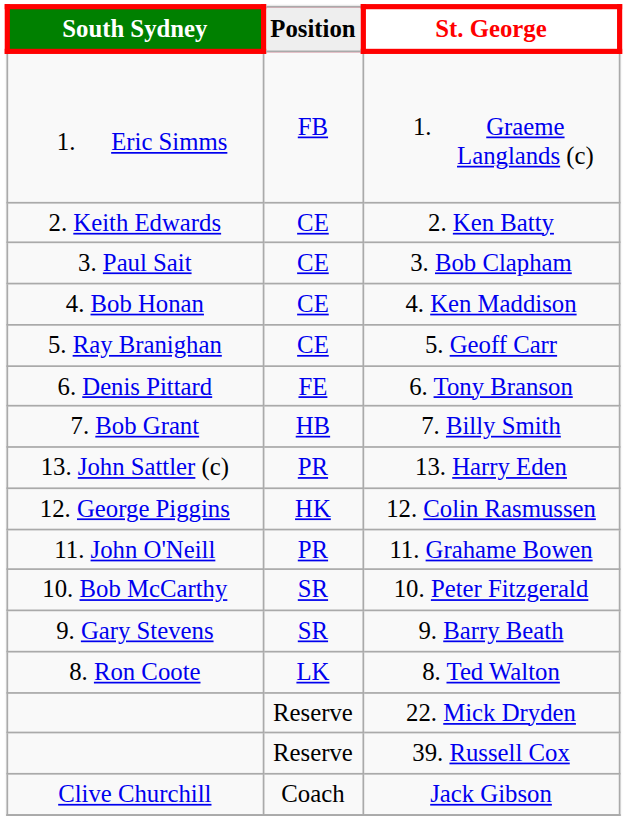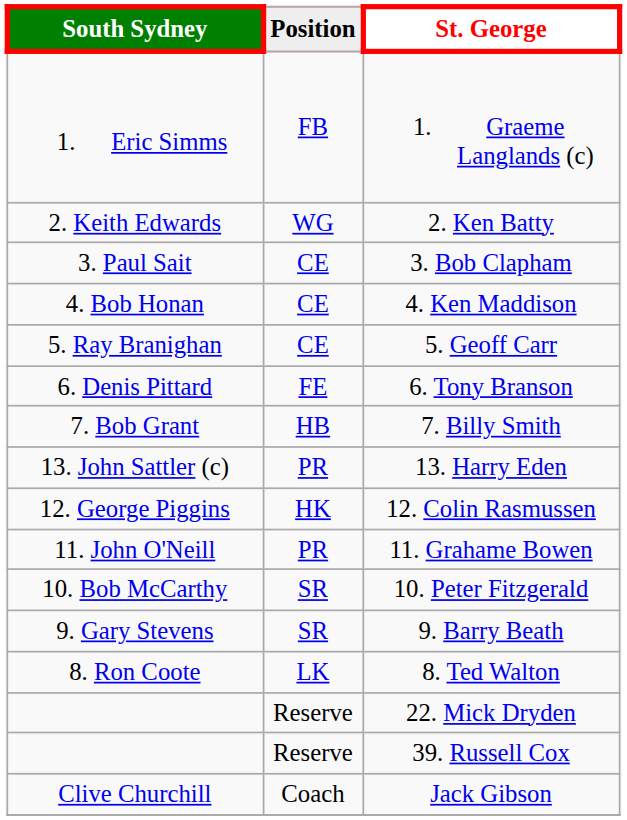(313, 222) CE -> (313, 222) WG
